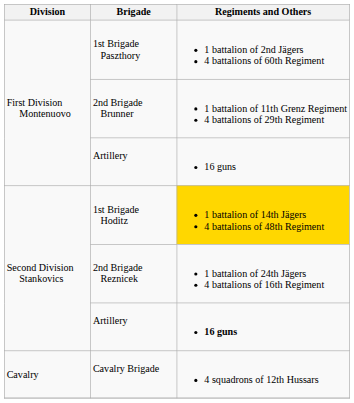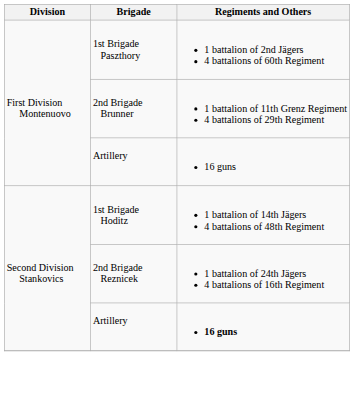(263, 221) gold background -> (263, 221) no background
- row: (23, 380)
